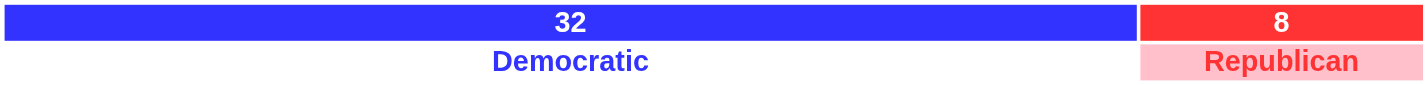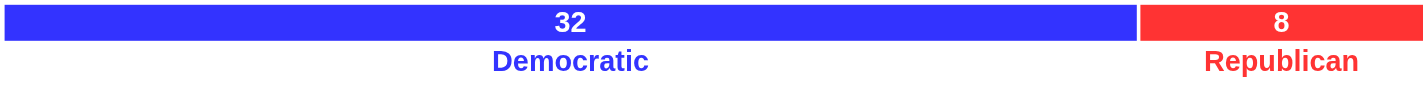(1282, 61) pink background -> (1282, 61) no background
